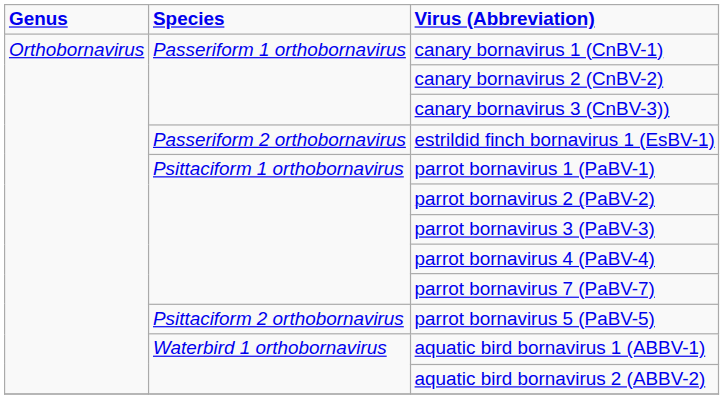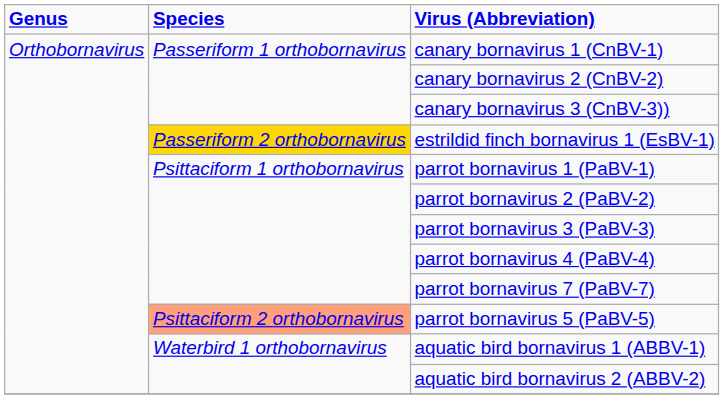(279, 139) no background -> (279, 139) gold background
(278, 318) no background -> (278, 318) lightsalmon background
